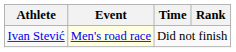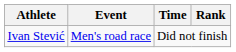(111, 36) lightyellow background -> (111, 36) no background
